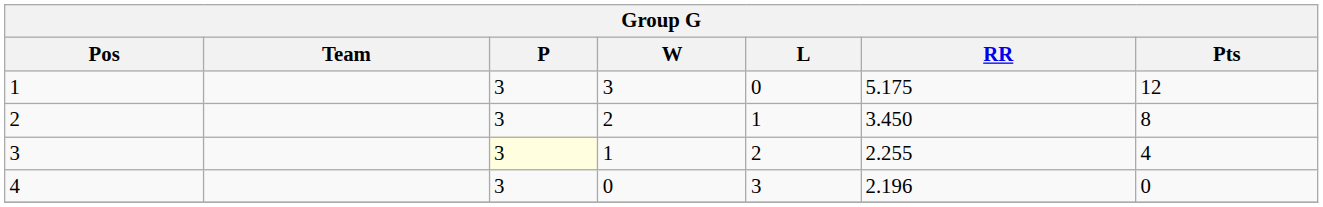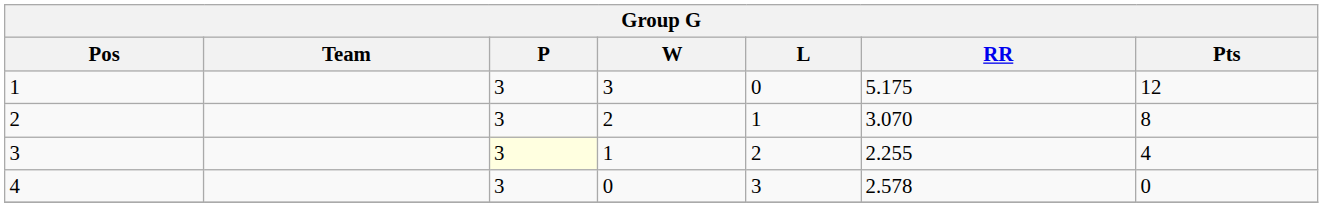(889, 119) 3.450 -> (889, 119) 3.070
(889, 185) 2.196 -> (889, 185) 2.578
